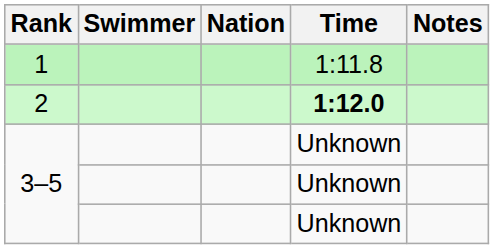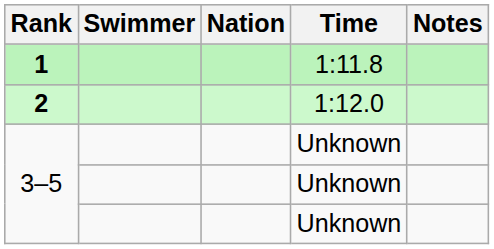(41, 64) normal -> (41, 64) bold
(41, 104) normal -> (41, 104) bold
(349, 104) bold -> (349, 104) normal
